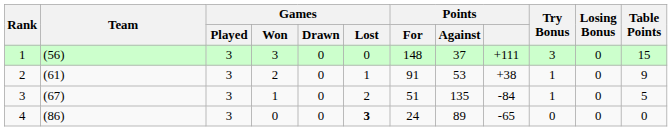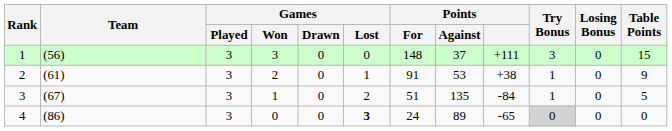(552, 116) no background -> (552, 116) lightgrey background
